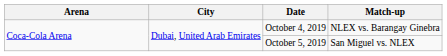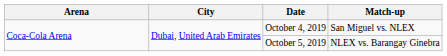(385, 27) NLEX vs. Barangay Ginebra -> (373, 27) San Miguel vs. NLEX
(373, 43) San Miguel vs. NLEX -> (385, 43) NLEX vs. Barangay Ginebra
